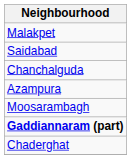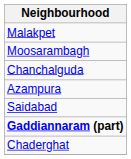(32, 51) Saidabad -> (48, 51) Moosarambagh
(48, 107) Moosarambagh -> (32, 107) Saidabad
